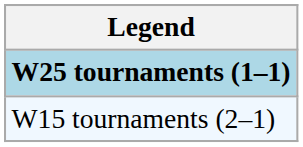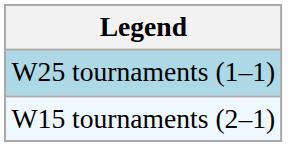(151, 72) bold -> (143, 72) normal
